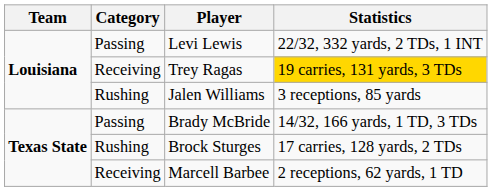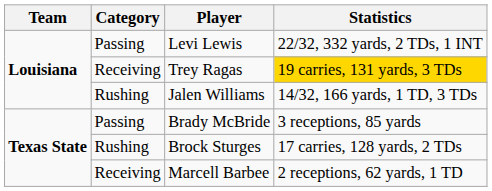(349, 95) 3 receptions, 85 yards -> (377, 95) 14/32, 166 yards, 1 TD, 3 TDs
(377, 121) 14/32, 166 yards, 1 TD, 3 TDs -> (349, 121) 3 receptions, 85 yards
